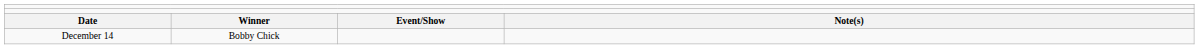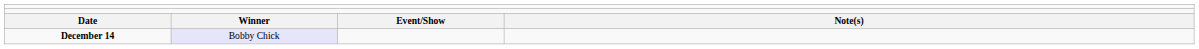(88, 36) normal -> (88, 36) bold
(254, 36) no background -> (254, 36) lavender background
